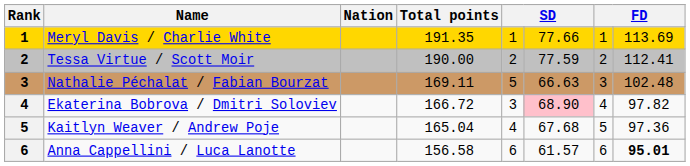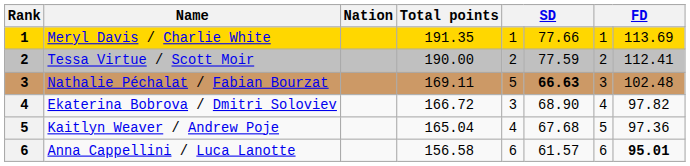(559, 83) normal -> (559, 83) bold
(559, 106) pink background -> (559, 106) no background
